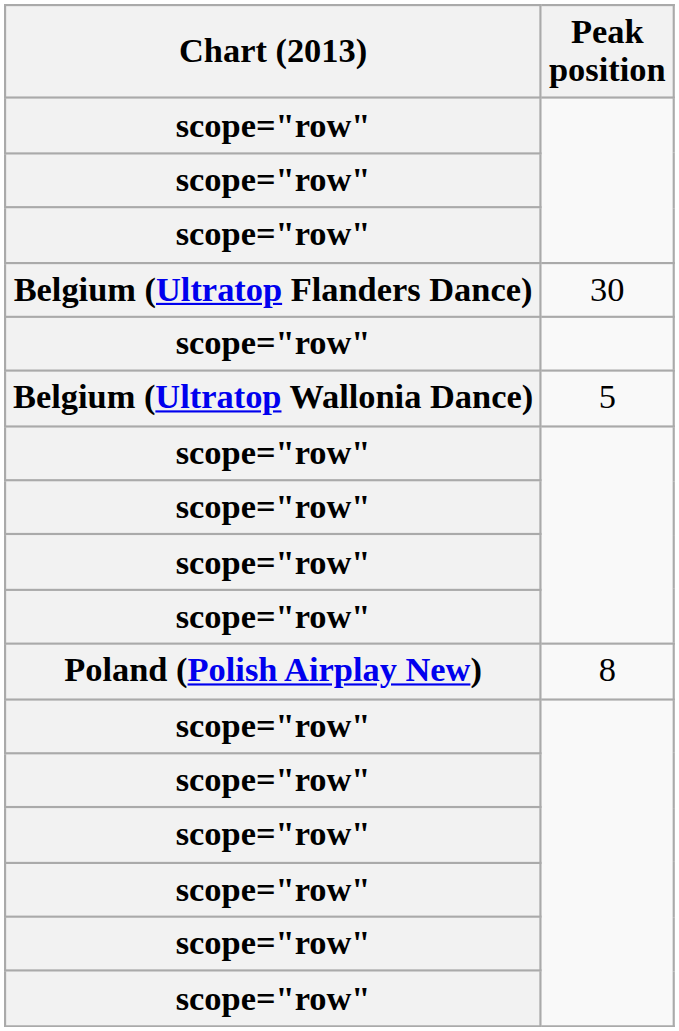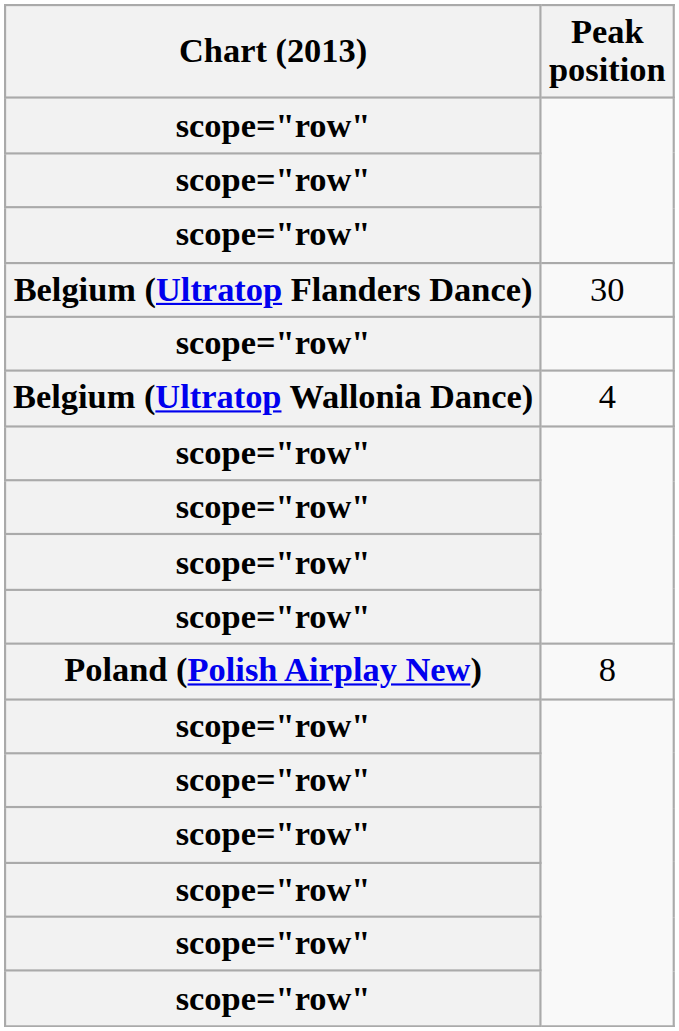(607, 397) 5 -> (607, 397) 4
